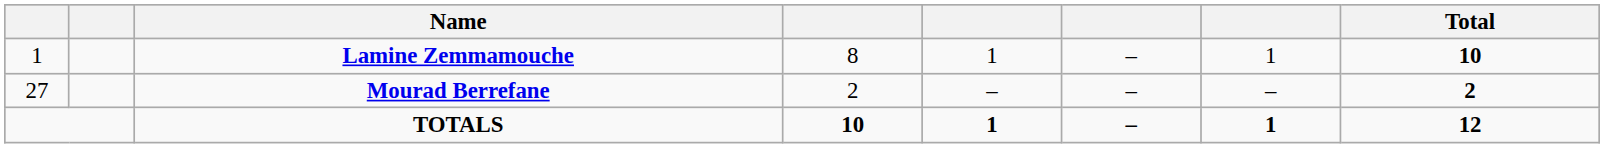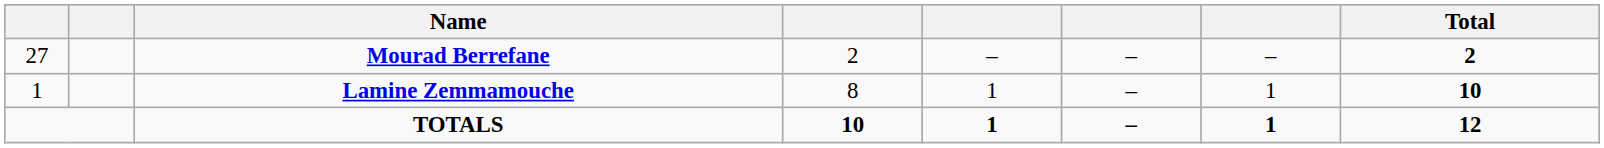rows swapped: (458, 55) <-> (458, 89)
